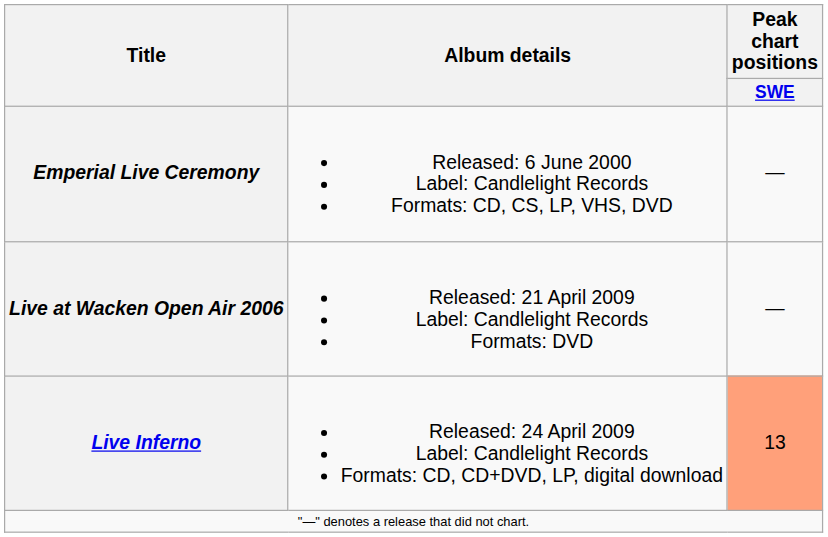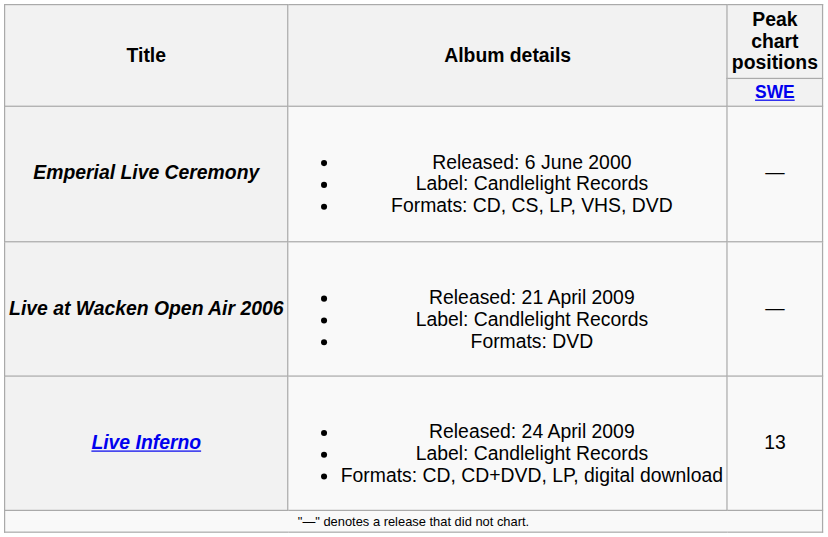(775, 443) lightsalmon background -> (775, 443) no background
